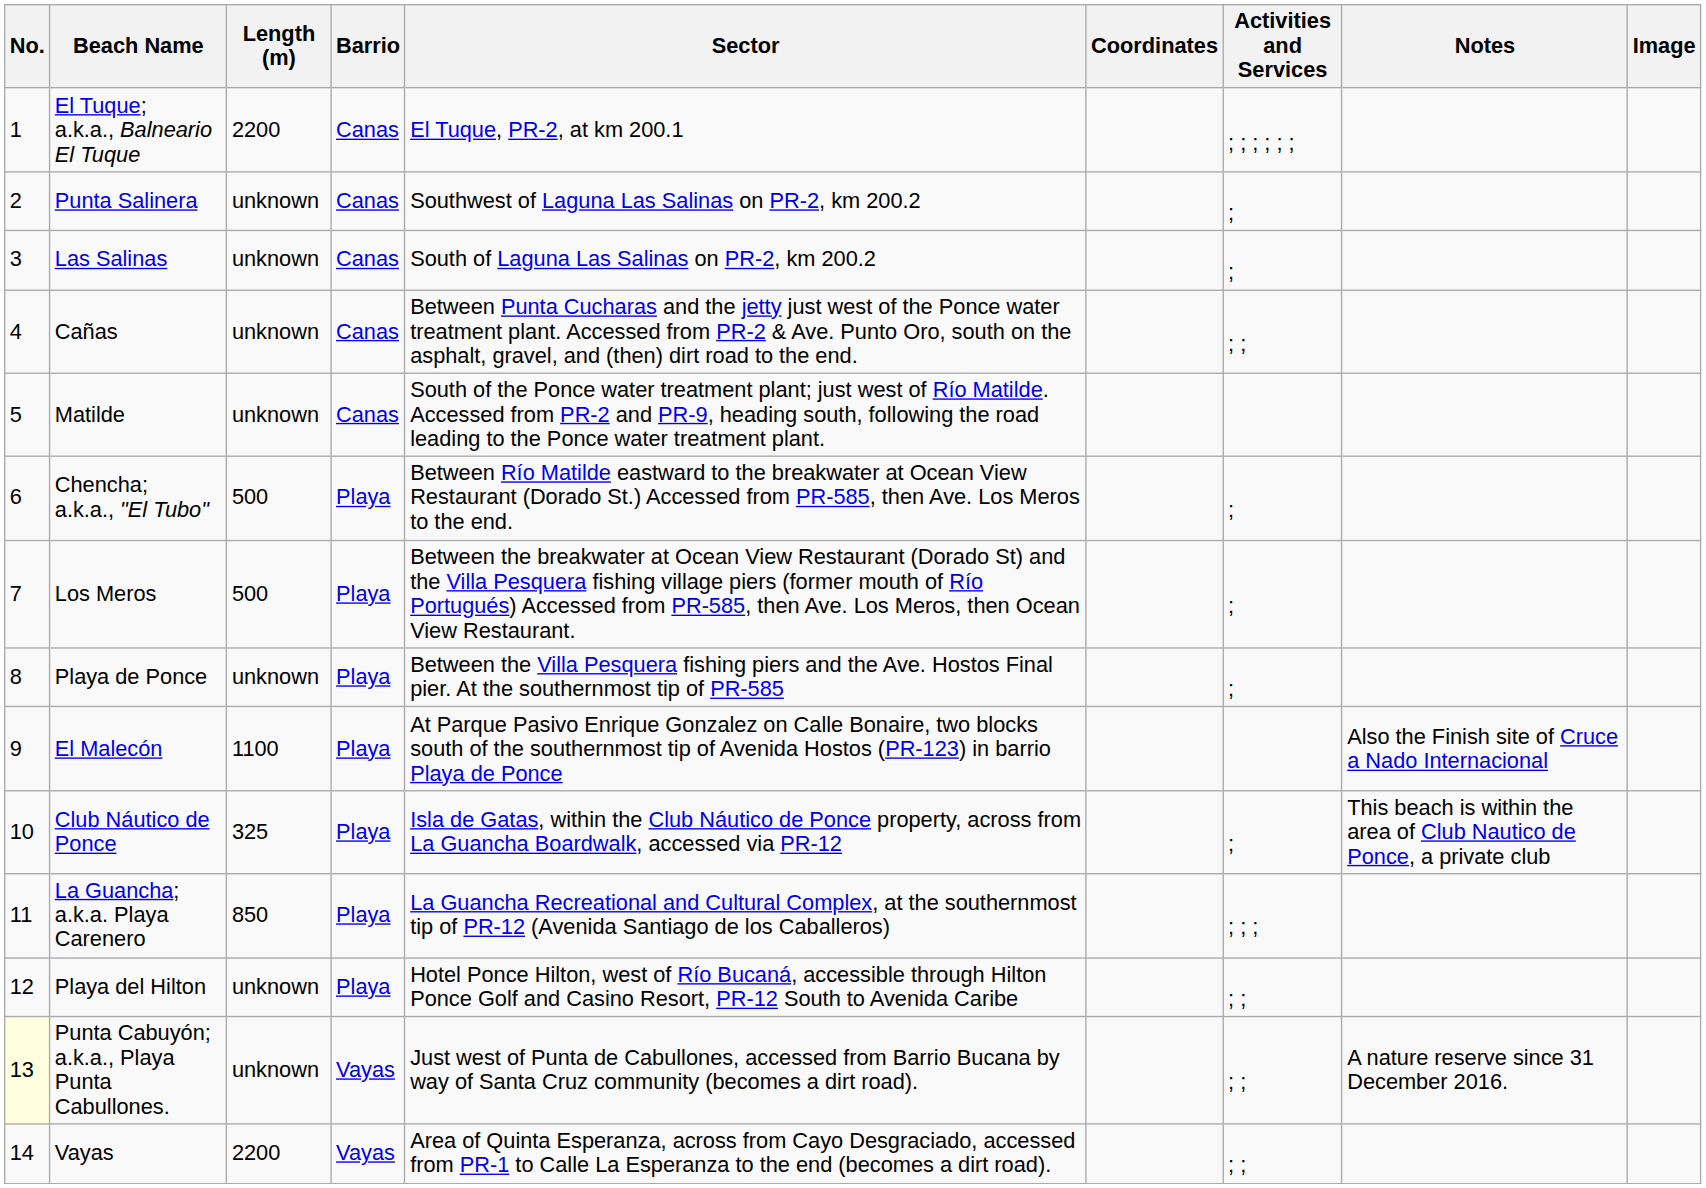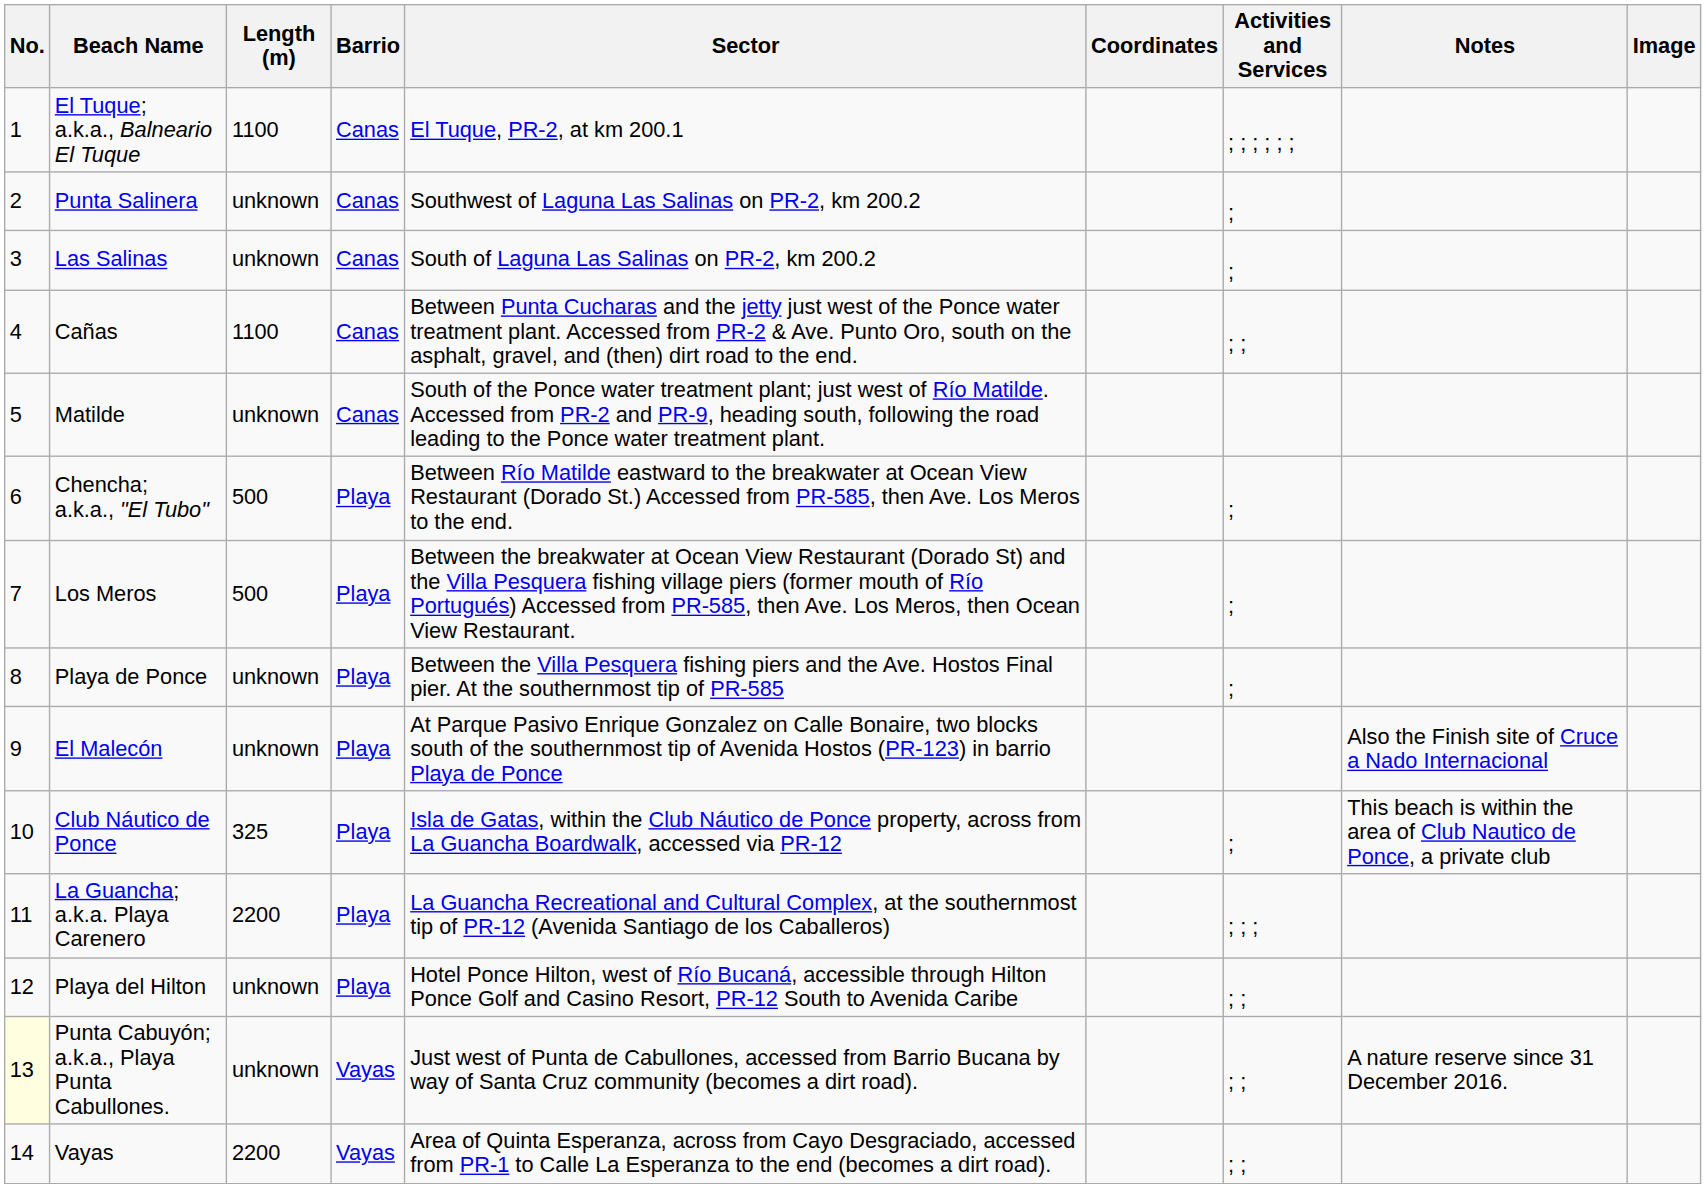(256, 129) 2200 -> (255, 129) 1100
(275, 331) unknown -> (255, 331) 1100
(255, 748) 1100 -> (275, 748) unknown
(250, 915) 850 -> (256, 915) 2200
